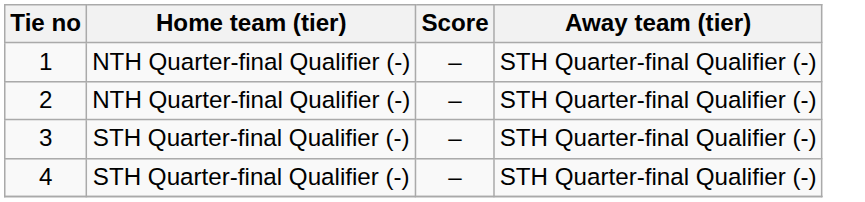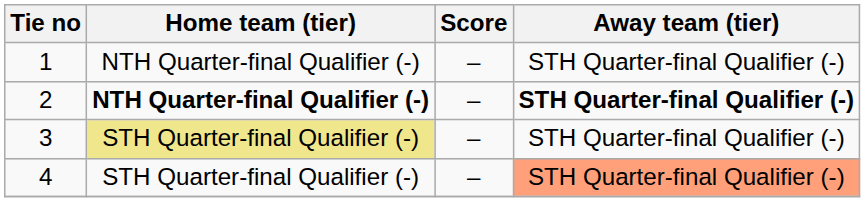(251, 100) normal -> (261, 100) bold
(658, 100) normal -> (686, 100) bold
(251, 138) no background -> (261, 138) khaki background
(658, 176) no background -> (686, 176) lightsalmon background
